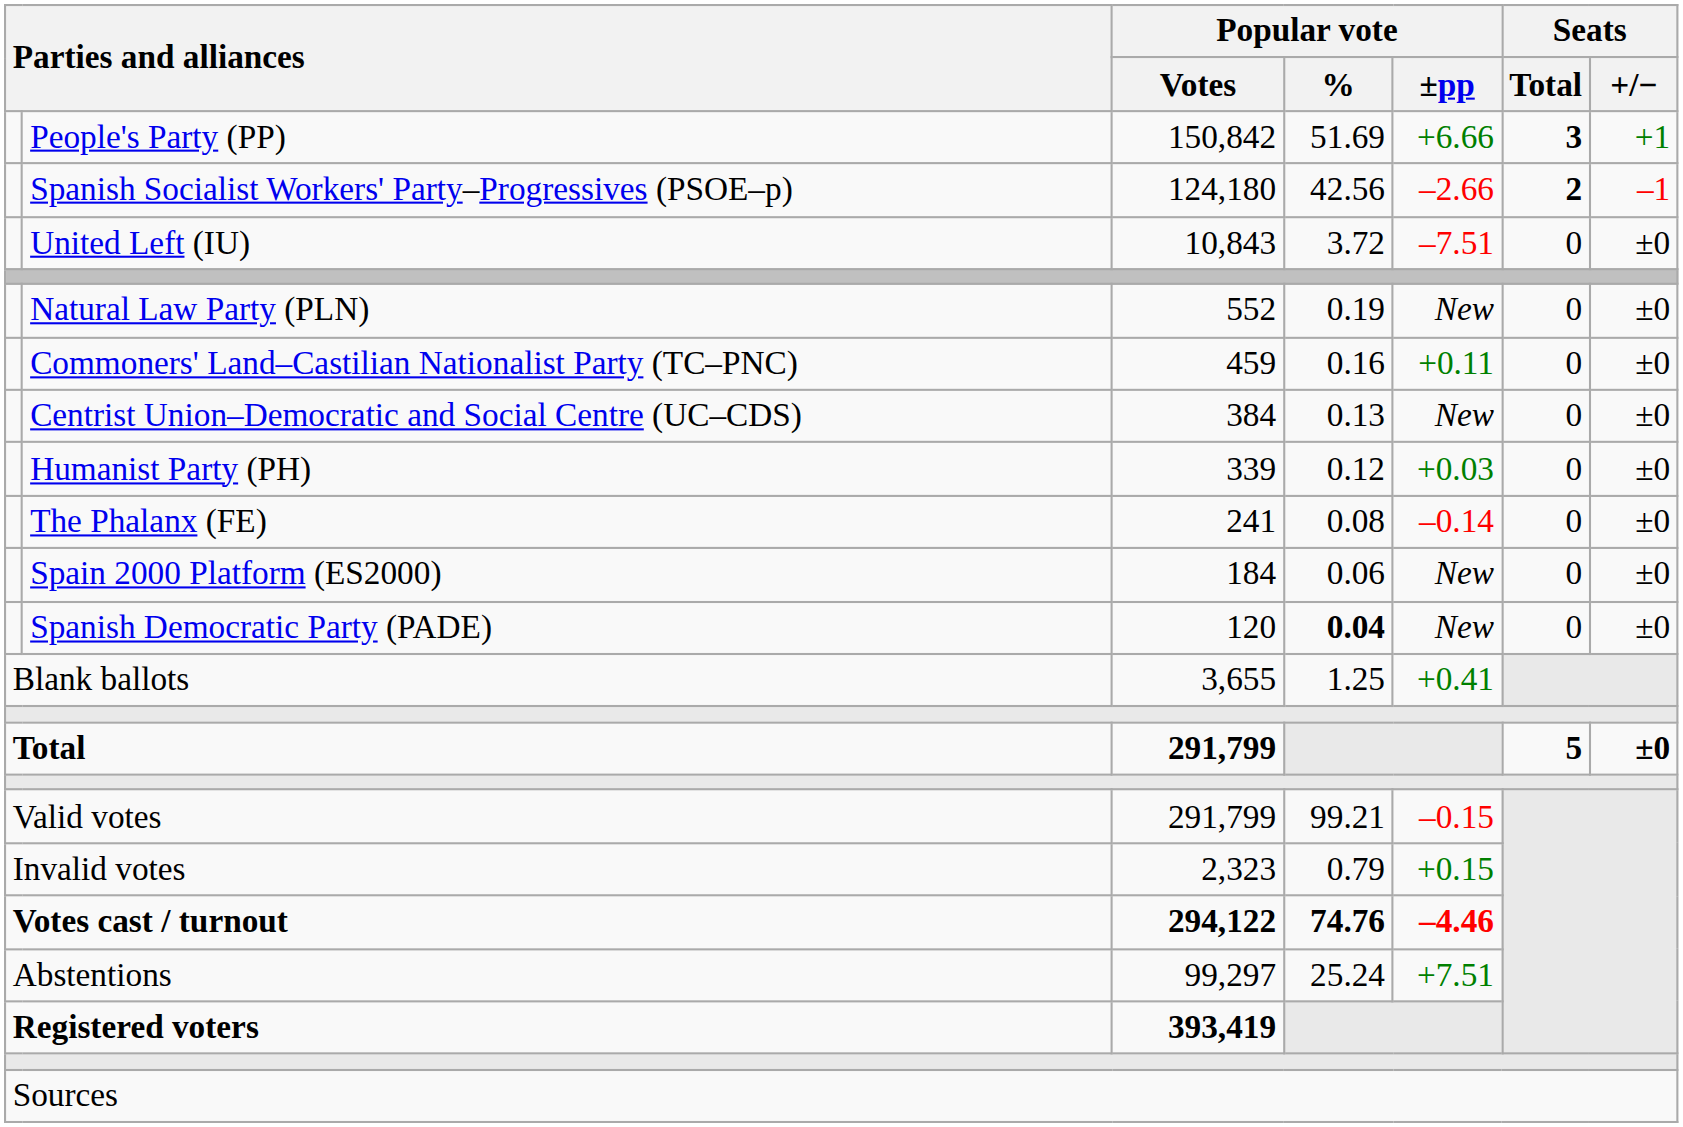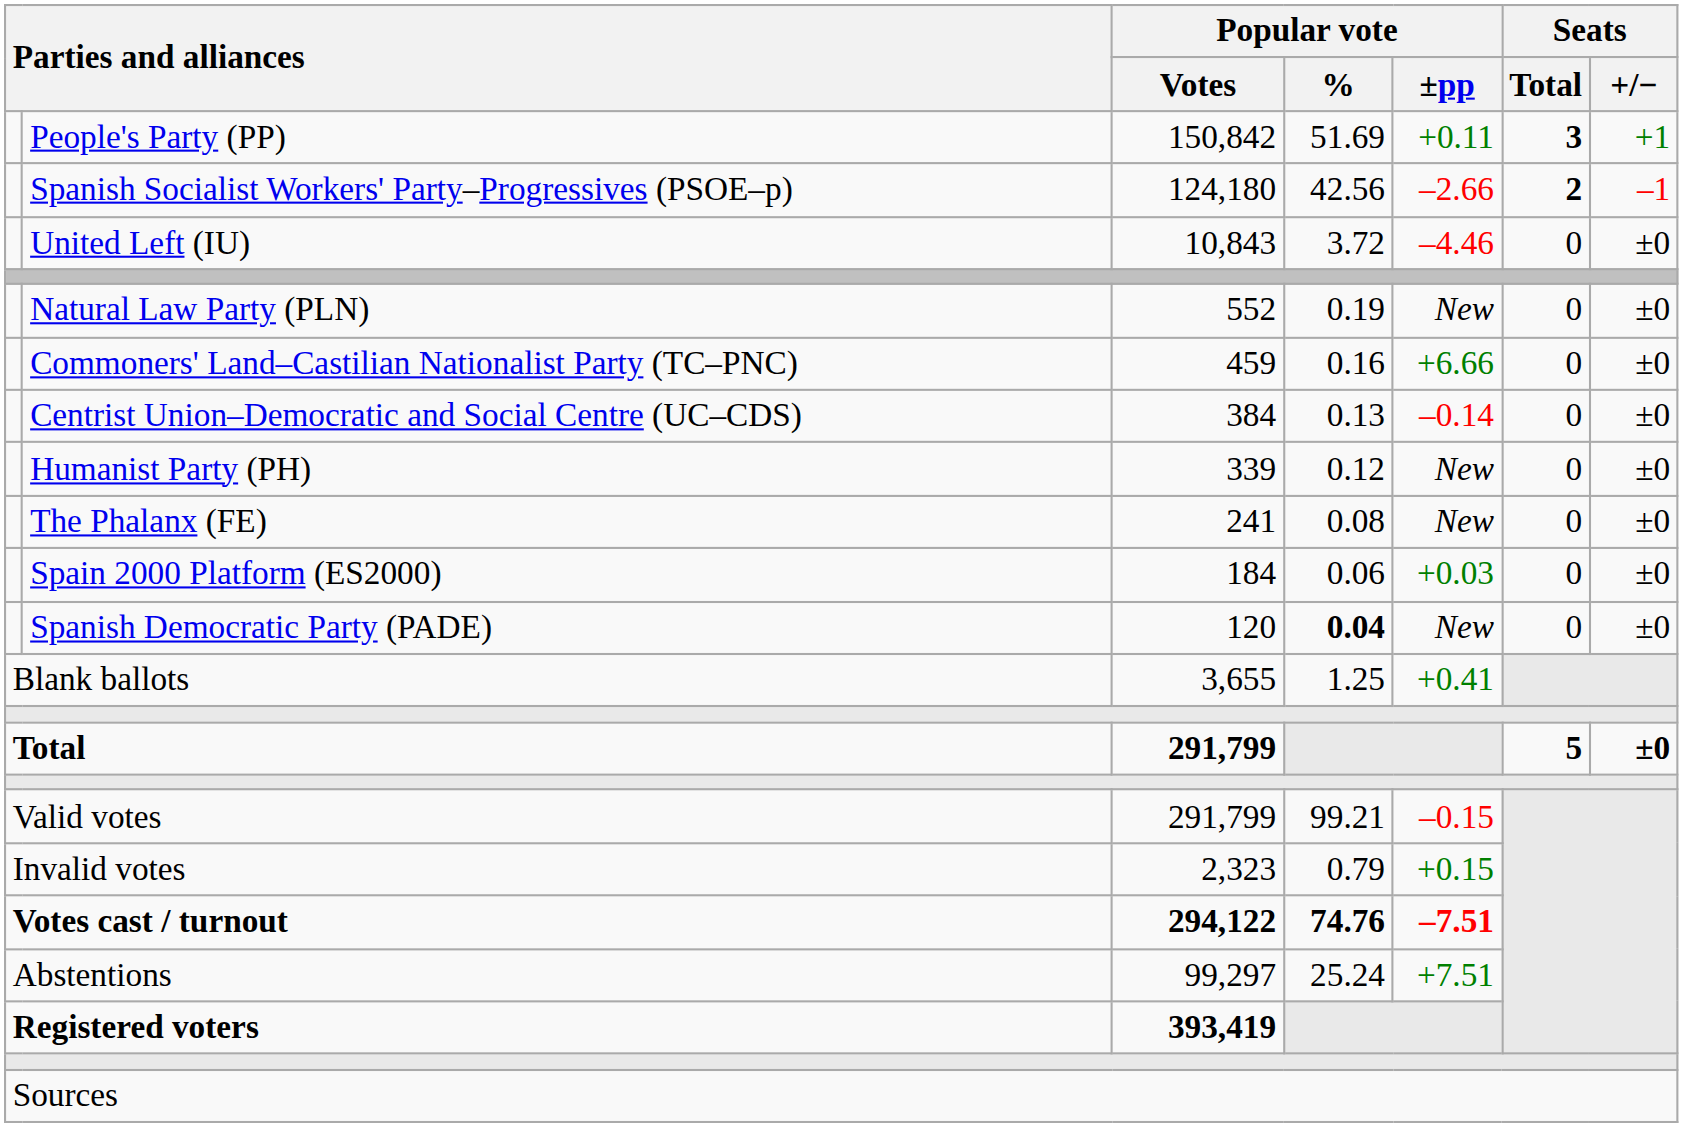(1455, 136) +6.66 -> (1456, 136) +0.11
(1456, 242) –7.51 -> (1456, 242) –4.46
(1456, 362) +0.11 -> (1455, 362) +6.66
(1464, 415) New -> (1456, 415) –0.14
(1455, 468) +0.03 -> (1464, 468) New
(1456, 521) –0.14 -> (1464, 521) New
(1464, 574) New -> (1455, 574) +0.03
(1456, 921) –4.46 -> (1456, 921) –7.51
